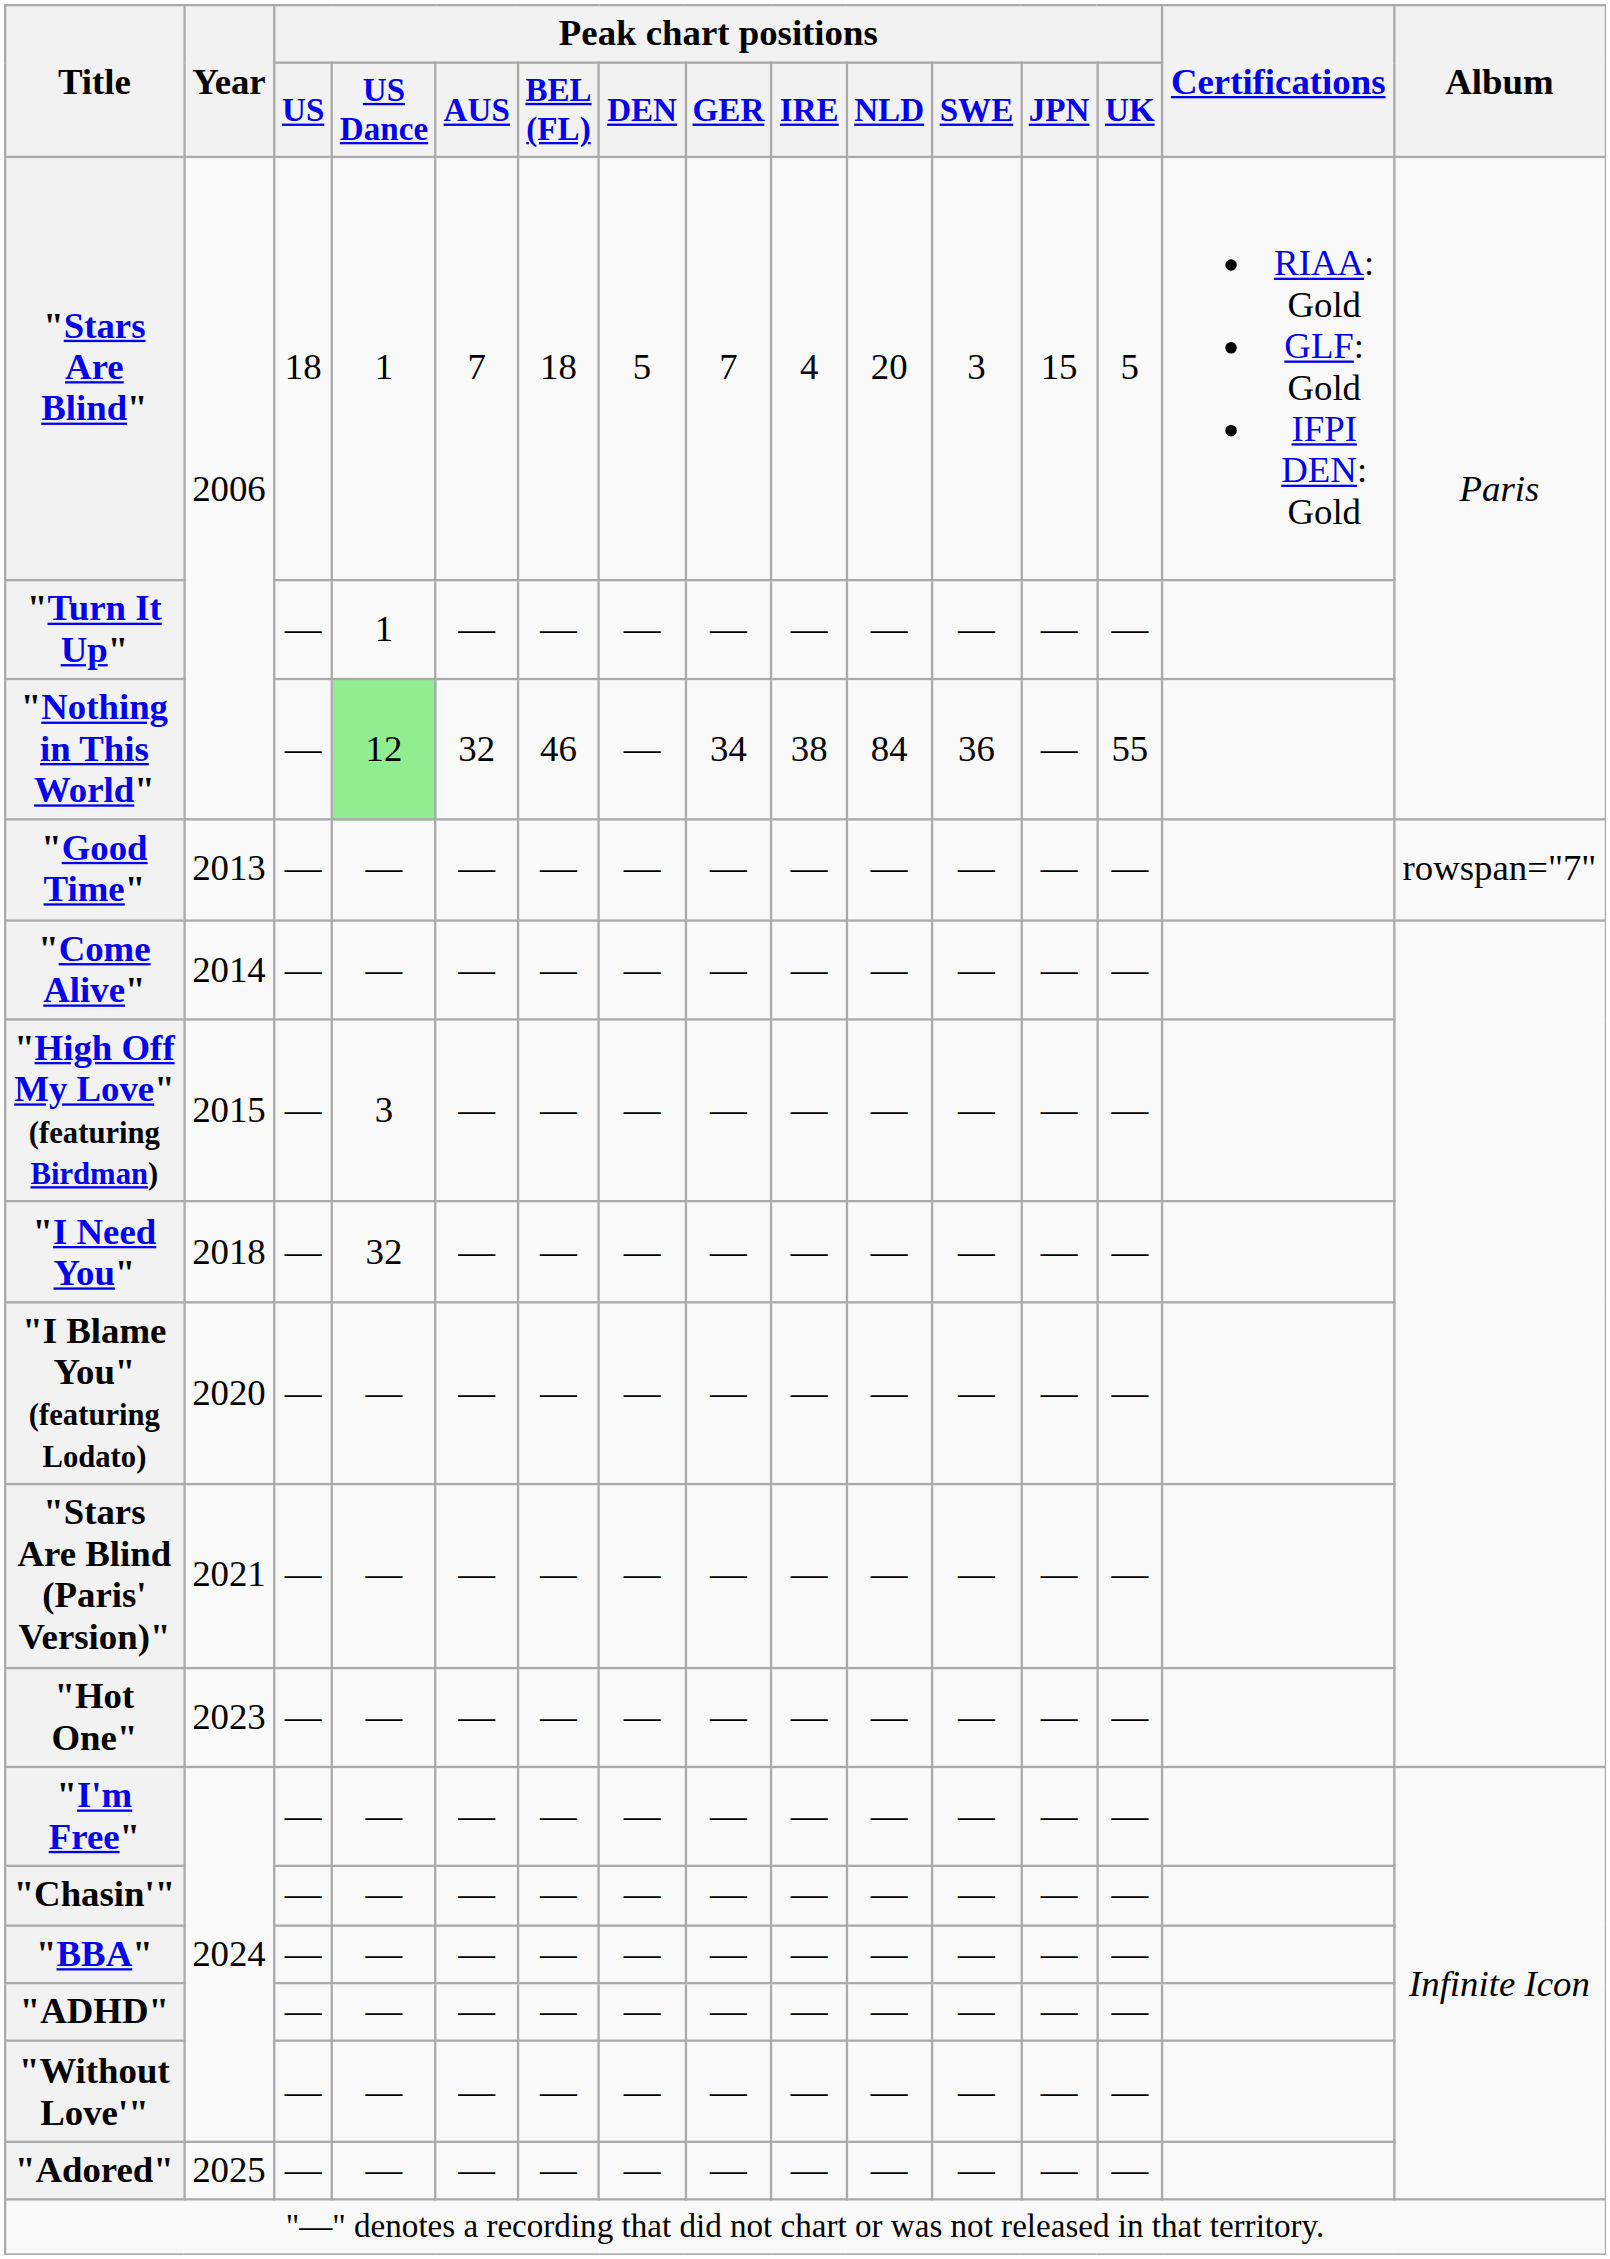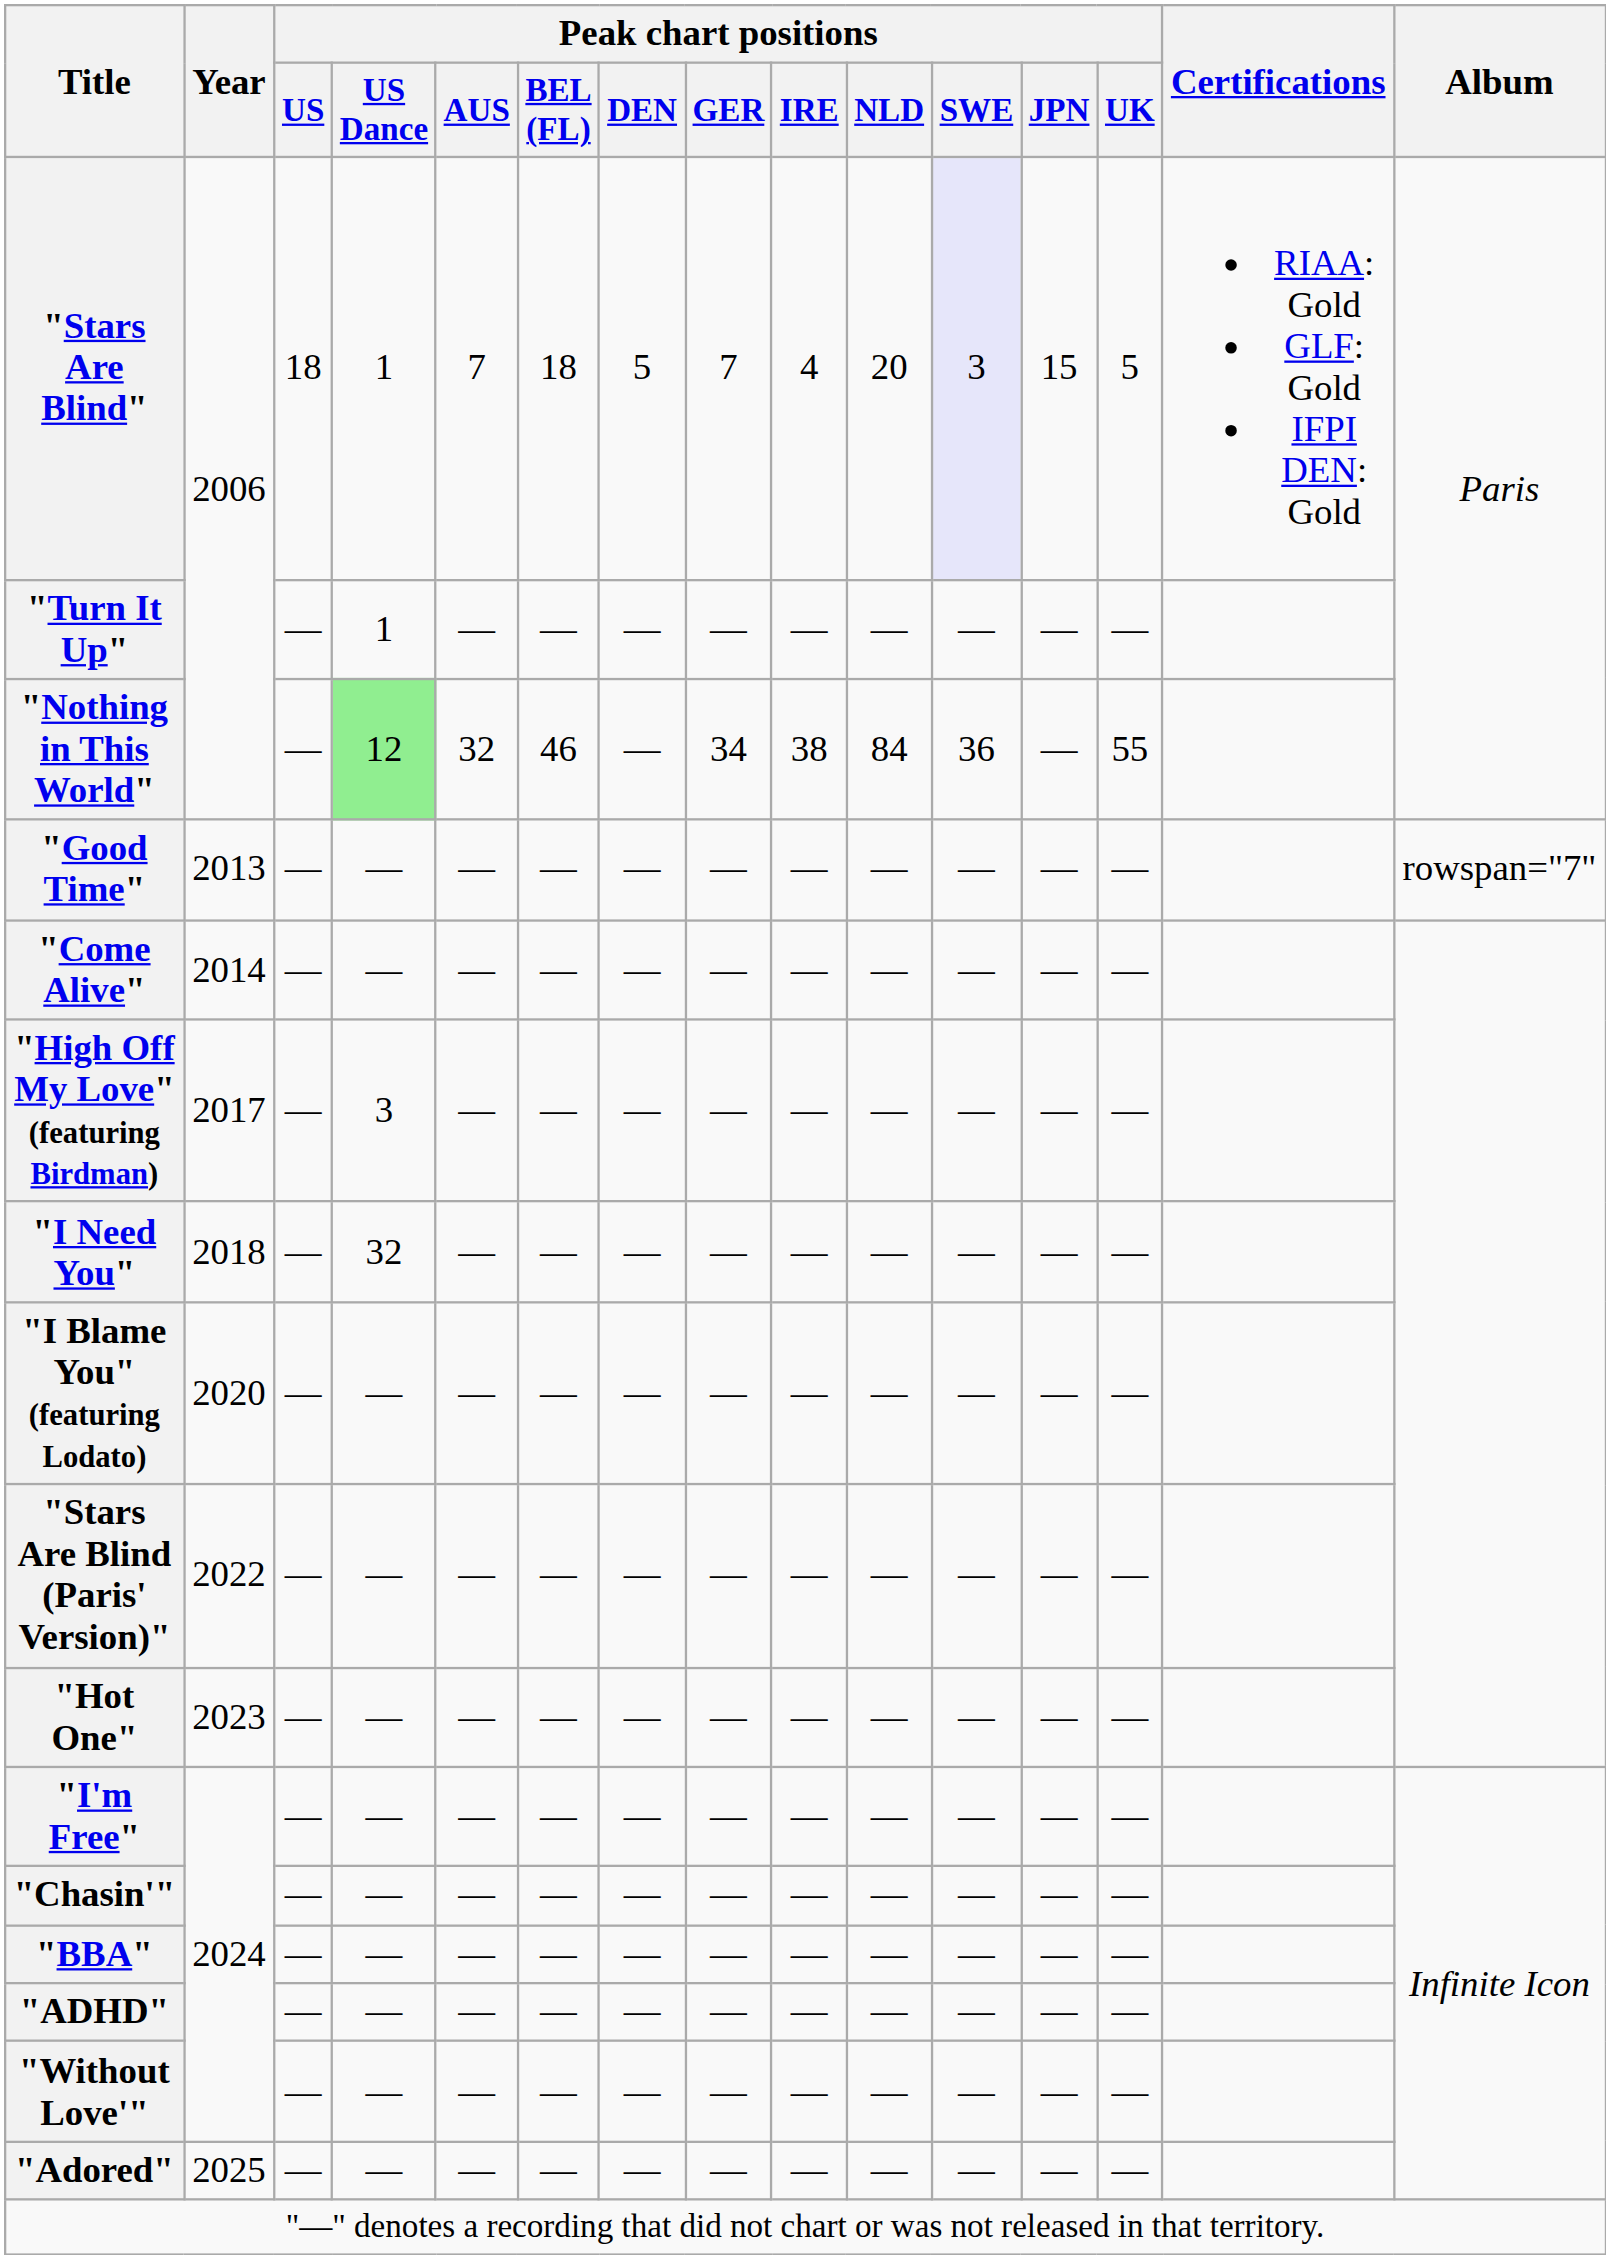(976, 367) no background -> (976, 367) lavender background
(229, 1110) 2015 -> (229, 1110) 2017
(229, 1574) 2021 -> (229, 1574) 2022
